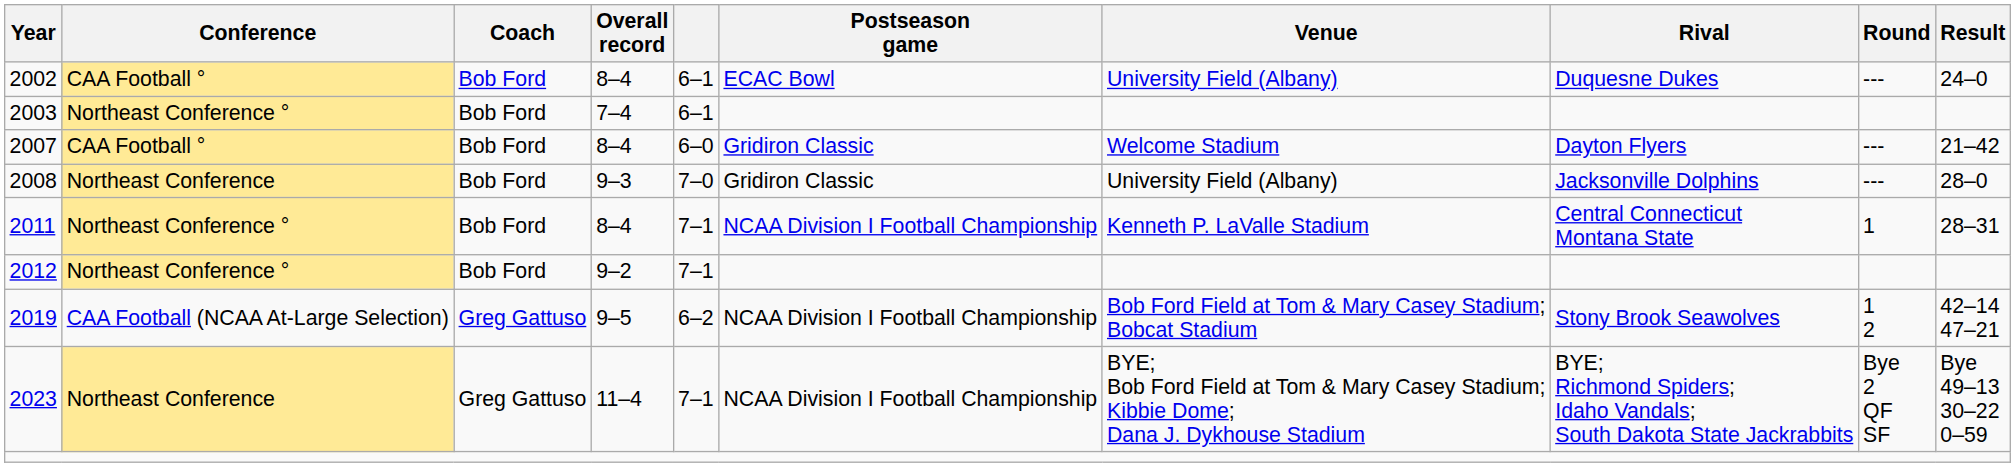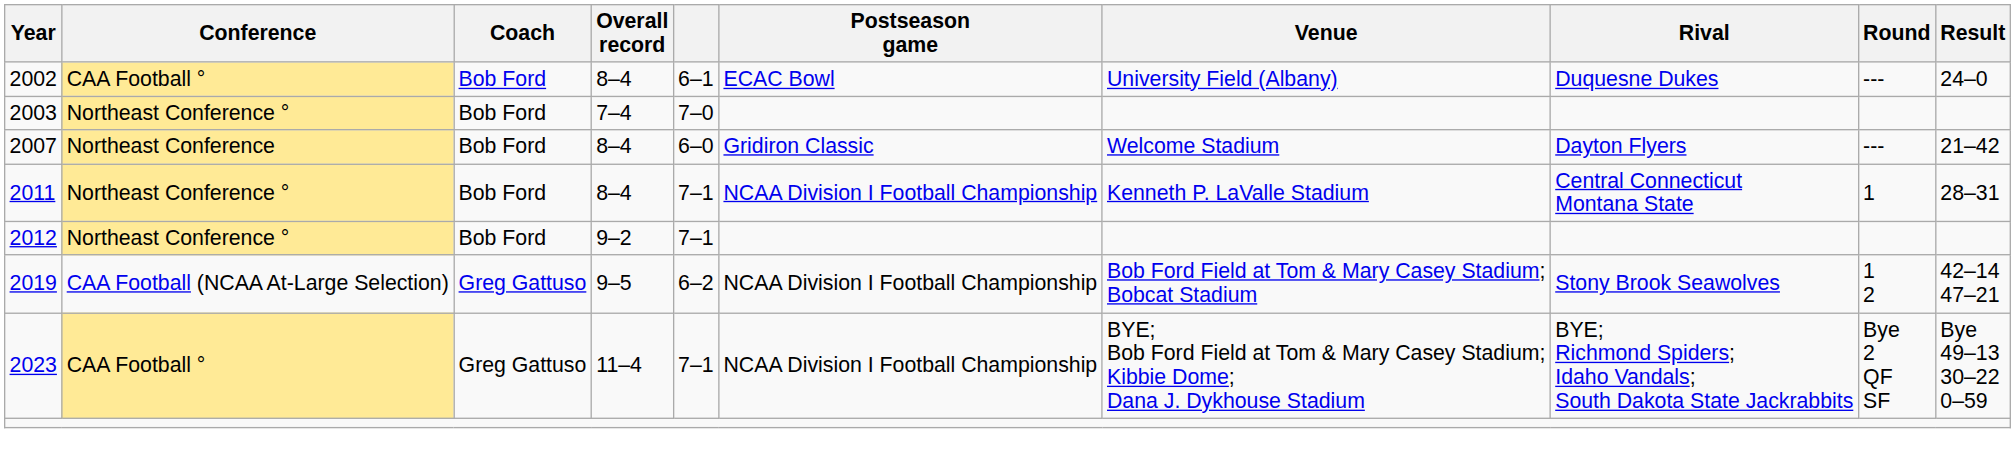(696, 112) 6–1 -> (696, 112) 7–0
(136, 146) CAA Football ° -> (171, 146) Northeast Conference
- row: (33, 180)
(171, 399) Northeast Conference -> (136, 365) CAA Football °
